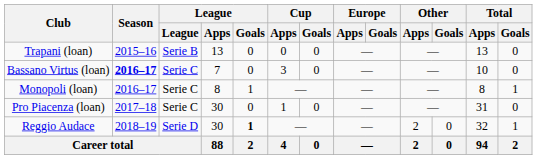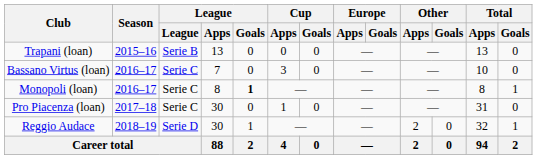(136, 70) bold -> (136, 70) normal
(250, 88) normal -> (250, 88) bold
(250, 126) bold -> (250, 126) normal
